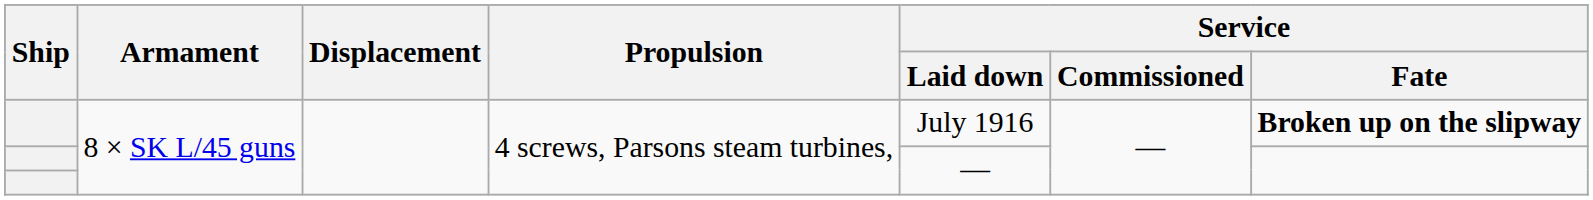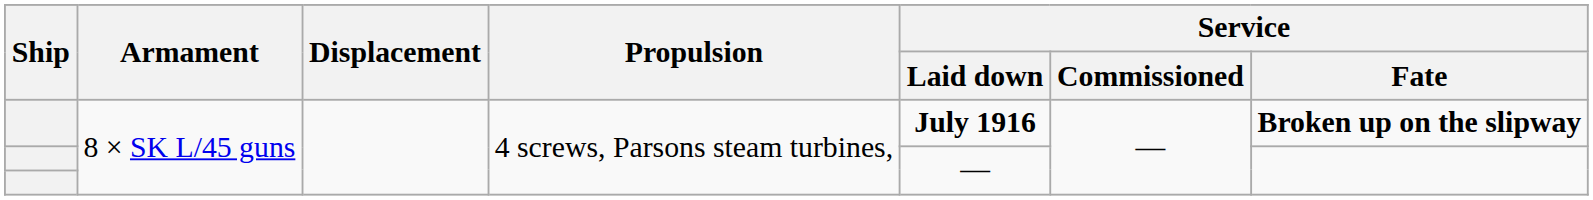(975, 122) normal -> (975, 122) bold
